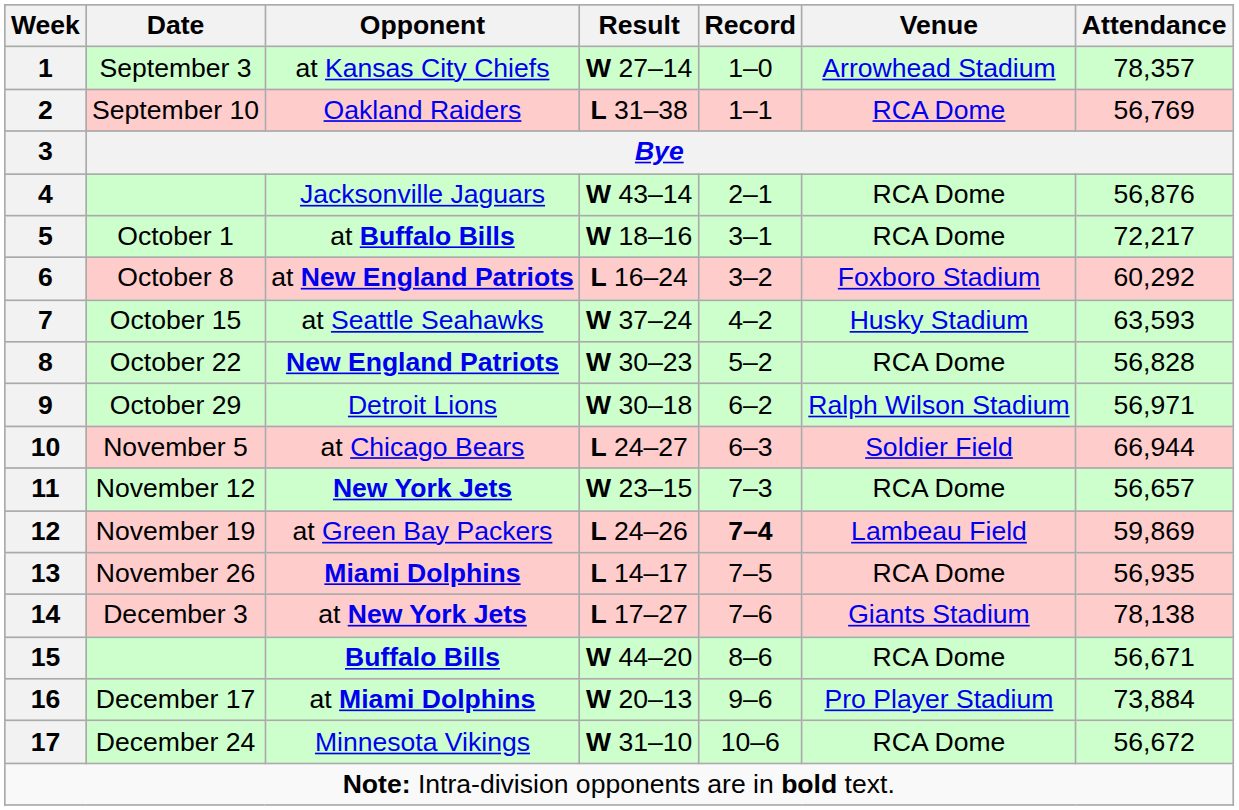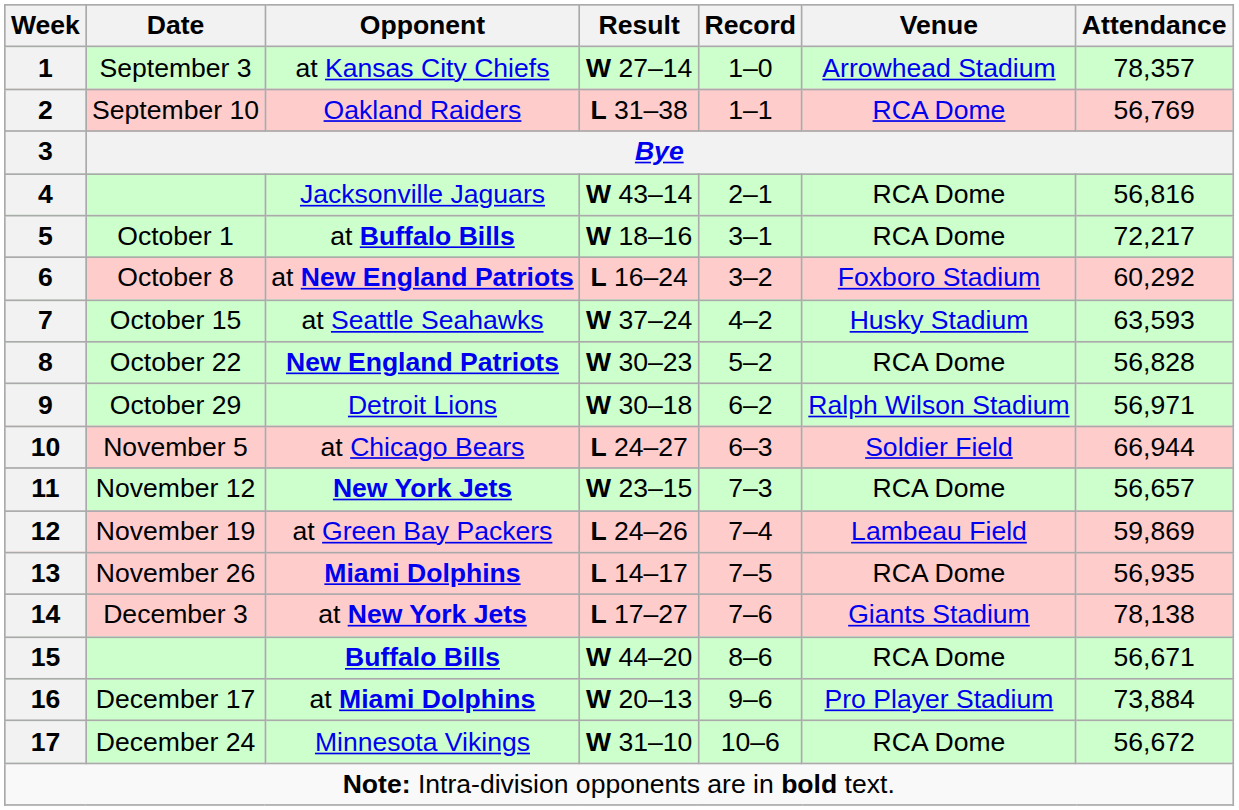(1154, 194) 56,876 -> (1154, 194) 56,816
(750, 531) bold -> (750, 531) normal
